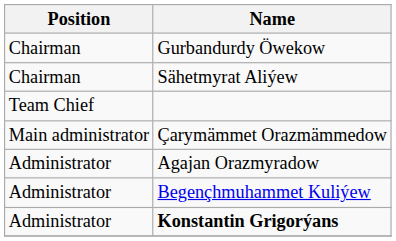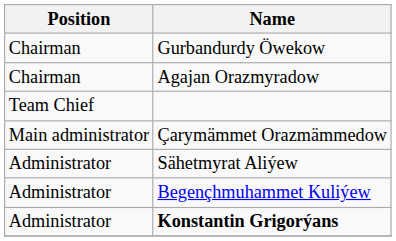(228, 76) Sähetmyrat Aliýew -> (238, 76) Agajan Orazmyradow
(238, 163) Agajan Orazmyradow -> (228, 163) Sähetmyrat Aliýew
